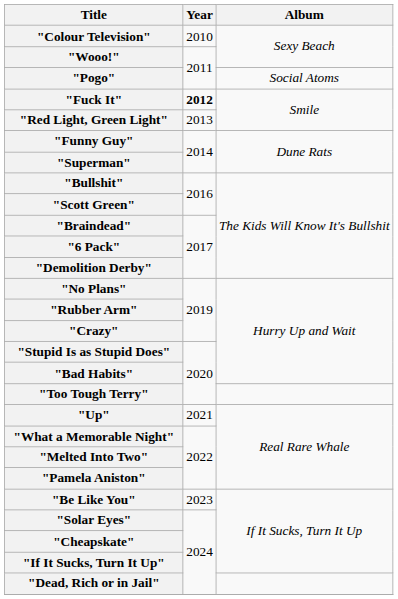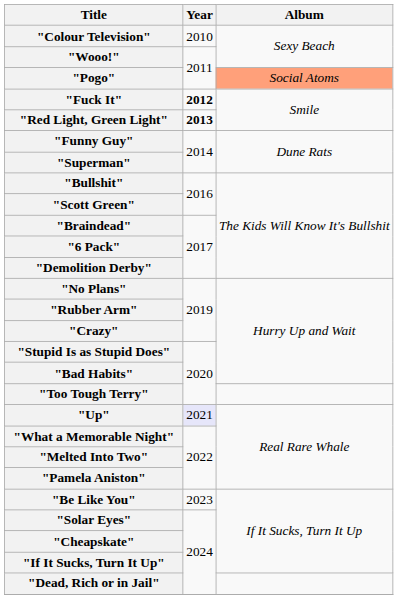(304, 78) no background -> (304, 78) lightsalmon background
(200, 120) normal -> (200, 120) bold
(200, 415) no background -> (200, 415) lavender background
